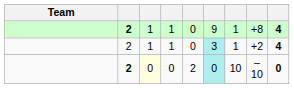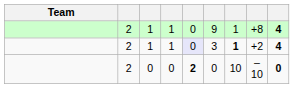(129, 29) bold -> (129, 29) normal
(193, 46) no background -> (193, 46) lavender background
(214, 46) paleturquoise background -> (214, 46) no background
(236, 46) normal -> (236, 46) bold
(129, 69) bold -> (129, 69) normal
(150, 69) lightyellow background -> (150, 69) no background
(193, 69) normal -> (193, 69) bold
(214, 69) paleturquoise background -> (214, 69) no background
